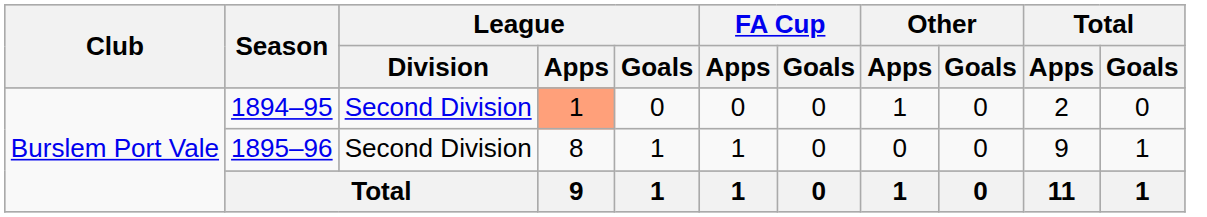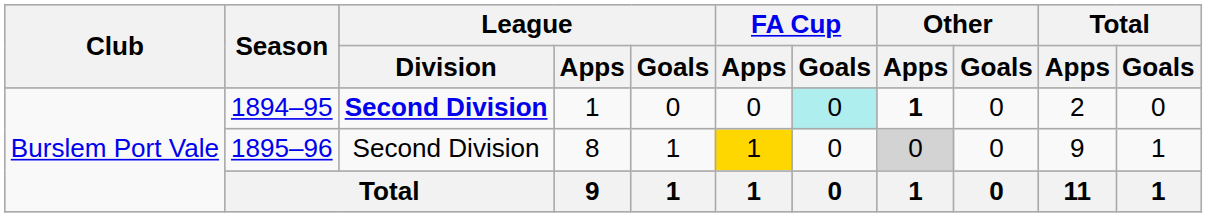(438, 107) normal -> (446, 107) bold
(576, 107) lightsalmon background -> (592, 107) no background
(819, 107) no background -> (835, 107) paleturquoise background
(900, 107) normal -> (916, 107) bold
(738, 149) no background -> (754, 149) gold background
(900, 149) no background -> (916, 149) lightgrey background
